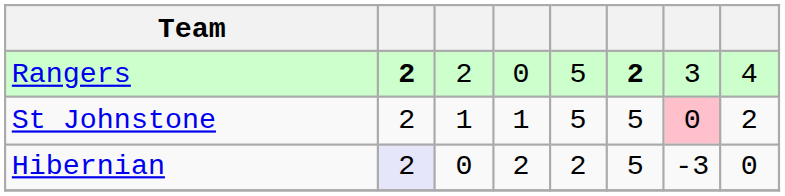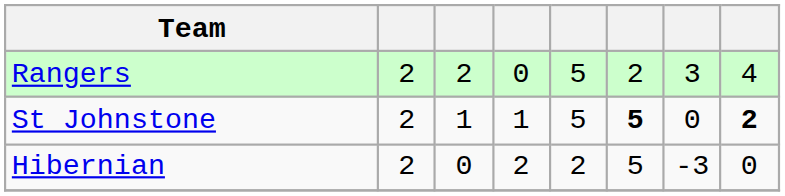(407, 74) bold -> (407, 74) normal
(635, 74) bold -> (635, 74) normal
(635, 121) normal -> (635, 121) bold
(692, 121) pink background -> (692, 121) no background
(749, 121) normal -> (749, 121) bold
(407, 167) lavender background -> (407, 167) no background
